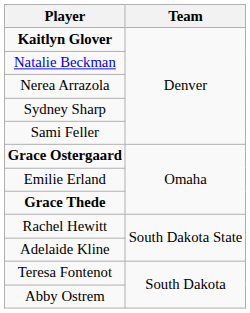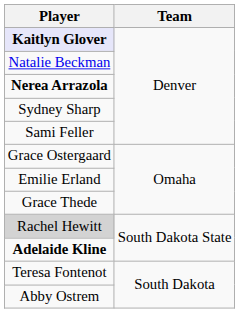(65, 39) no background -> (59, 39) lavender background
(65, 86) normal -> (59, 86) bold
(65, 156) bold -> (59, 156) normal
(65, 202) bold -> (59, 202) normal
(65, 226) no background -> (59, 226) lightgrey background
(65, 249) normal -> (59, 249) bold
